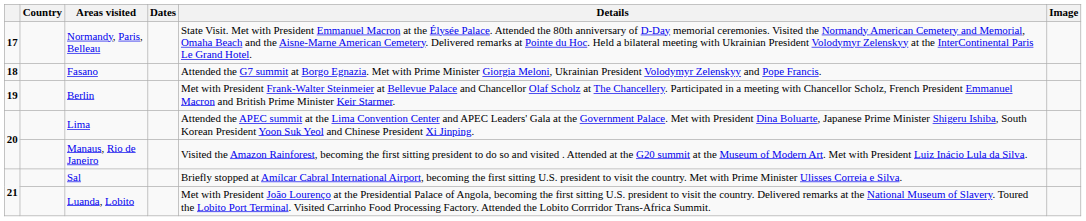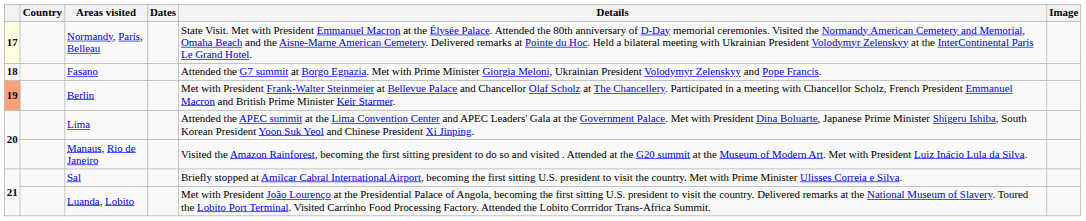(12, 42) no background -> (12, 42) lightyellow background
(12, 95) no background -> (12, 95) lightsalmon background
